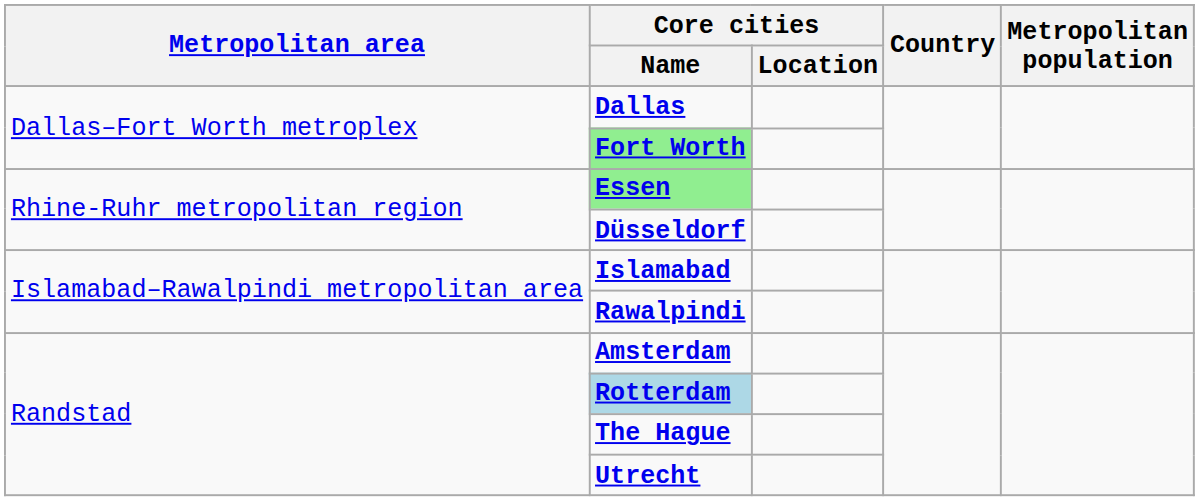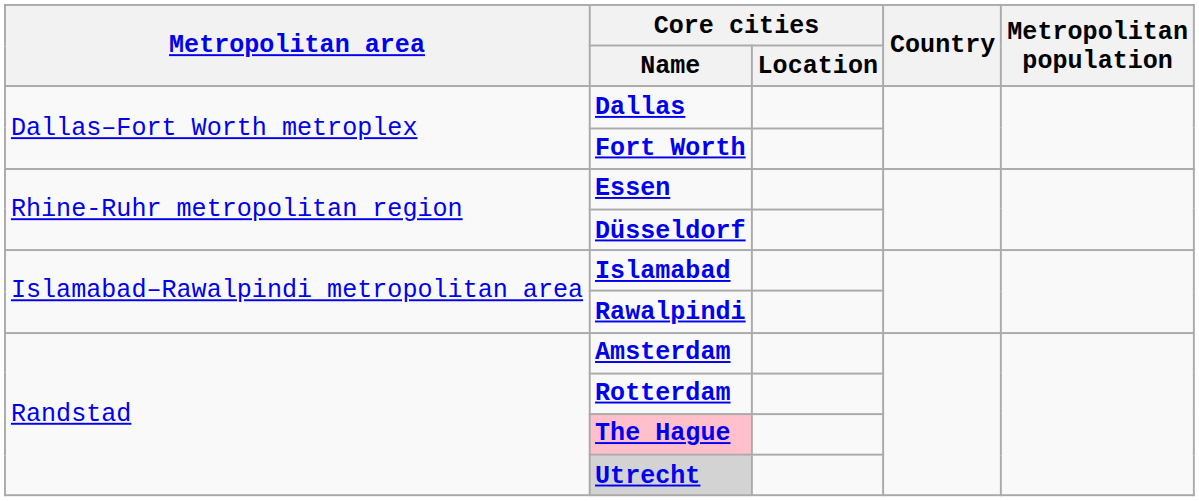(670, 148) lightgreen background -> (670, 148) no background
(633, 189) lightgreen background -> (633, 189) no background
(663, 393) lightblue background -> (663, 393) no background
(663, 434) no background -> (663, 434) pink background
(648, 475) no background -> (648, 475) lightgrey background
